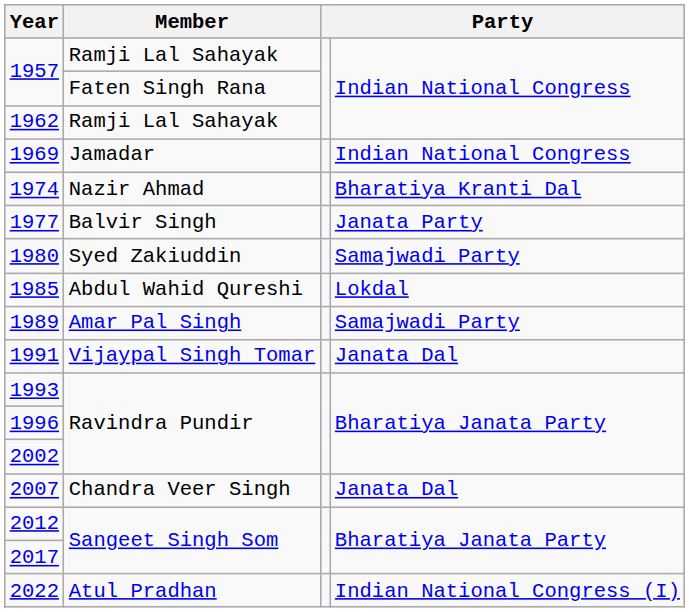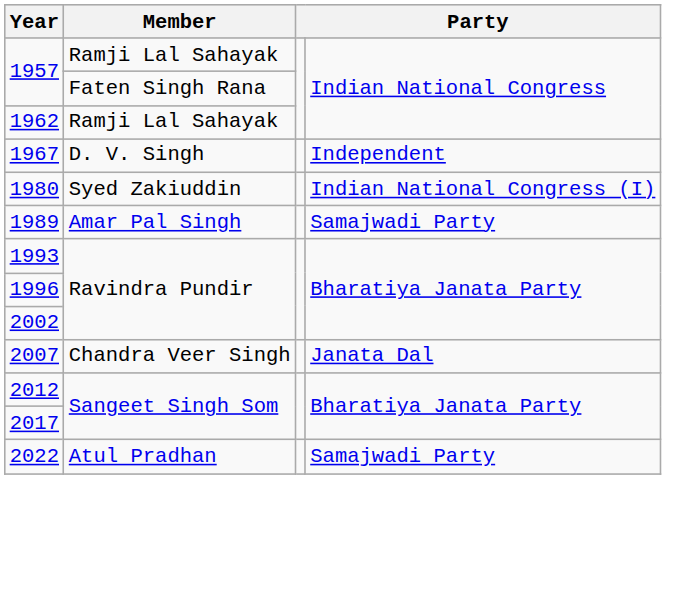+ row: (34, 155)
- row: (34, 155)
- row: (34, 189)
- row: (34, 222)
(427, 256) Samajwadi Party -> (483, 189) Indian National Congress (I)
- row: (34, 289)
- row: (34, 356)
(507, 591) Indian National Congress (I) -> (403, 457) Samajwadi Party
